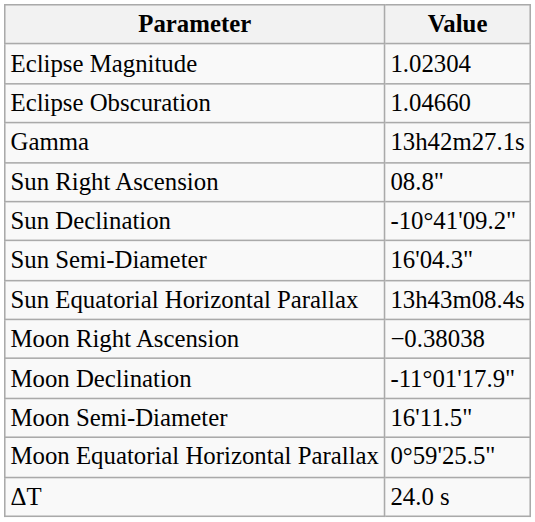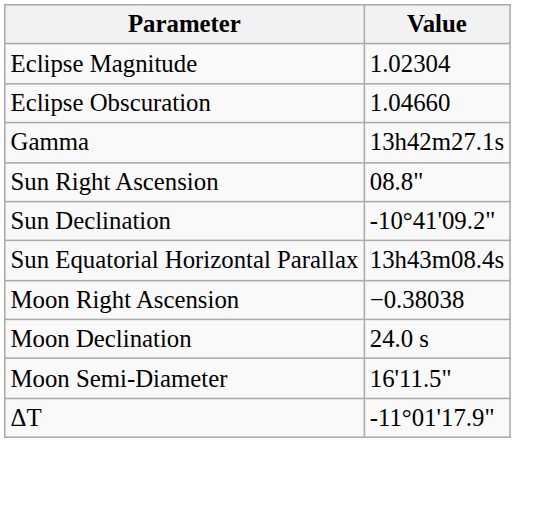- row: (109, 260)
(453, 378) -11°01'17.9" -> (399, 338) 24.0 s
- row: (195, 456)
(420, 496) 24.0 s -> (432, 417) -11°01'17.9"
